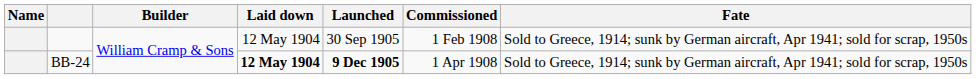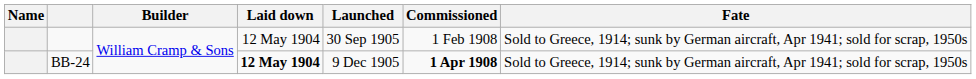(366, 62) bold -> (366, 62) normal
(465, 62) normal -> (464, 62) bold
